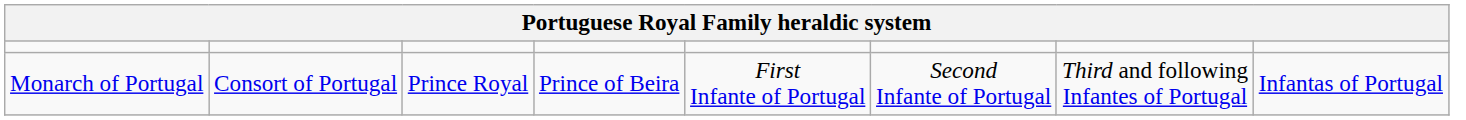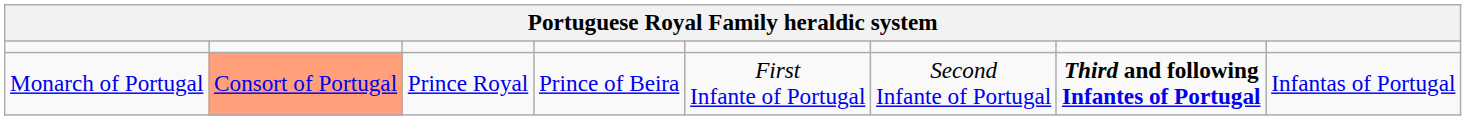(306, 83) no background -> (306, 83) lightsalmon background
(1155, 83) normal -> (1161, 83) bold
